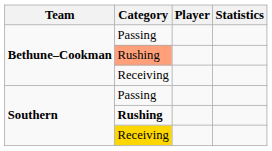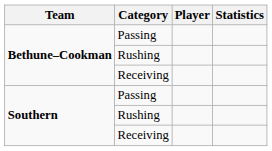(139, 55) lightsalmon background -> (139, 55) no background
(140, 115) bold -> (139, 115) normal
(143, 135) gold background -> (143, 135) no background
